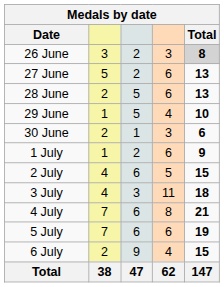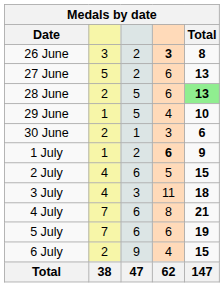(169, 54) normal -> (169, 54) bold
(202, 54) lightgrey background -> (202, 54) no background
(202, 94) no background -> (202, 94) lightgreen background
(169, 153) normal -> (169, 153) bold
